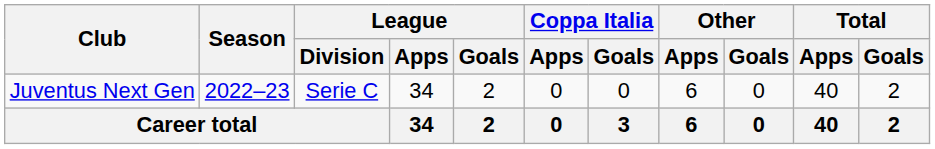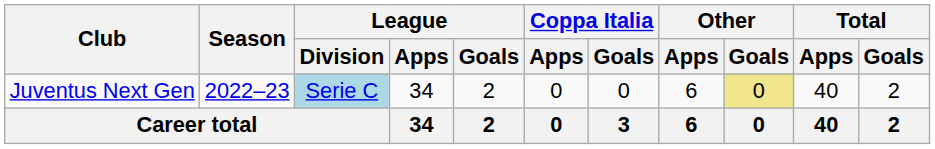(342, 90) no background -> (342, 90) lightblue background
(759, 90) no background -> (759, 90) khaki background
